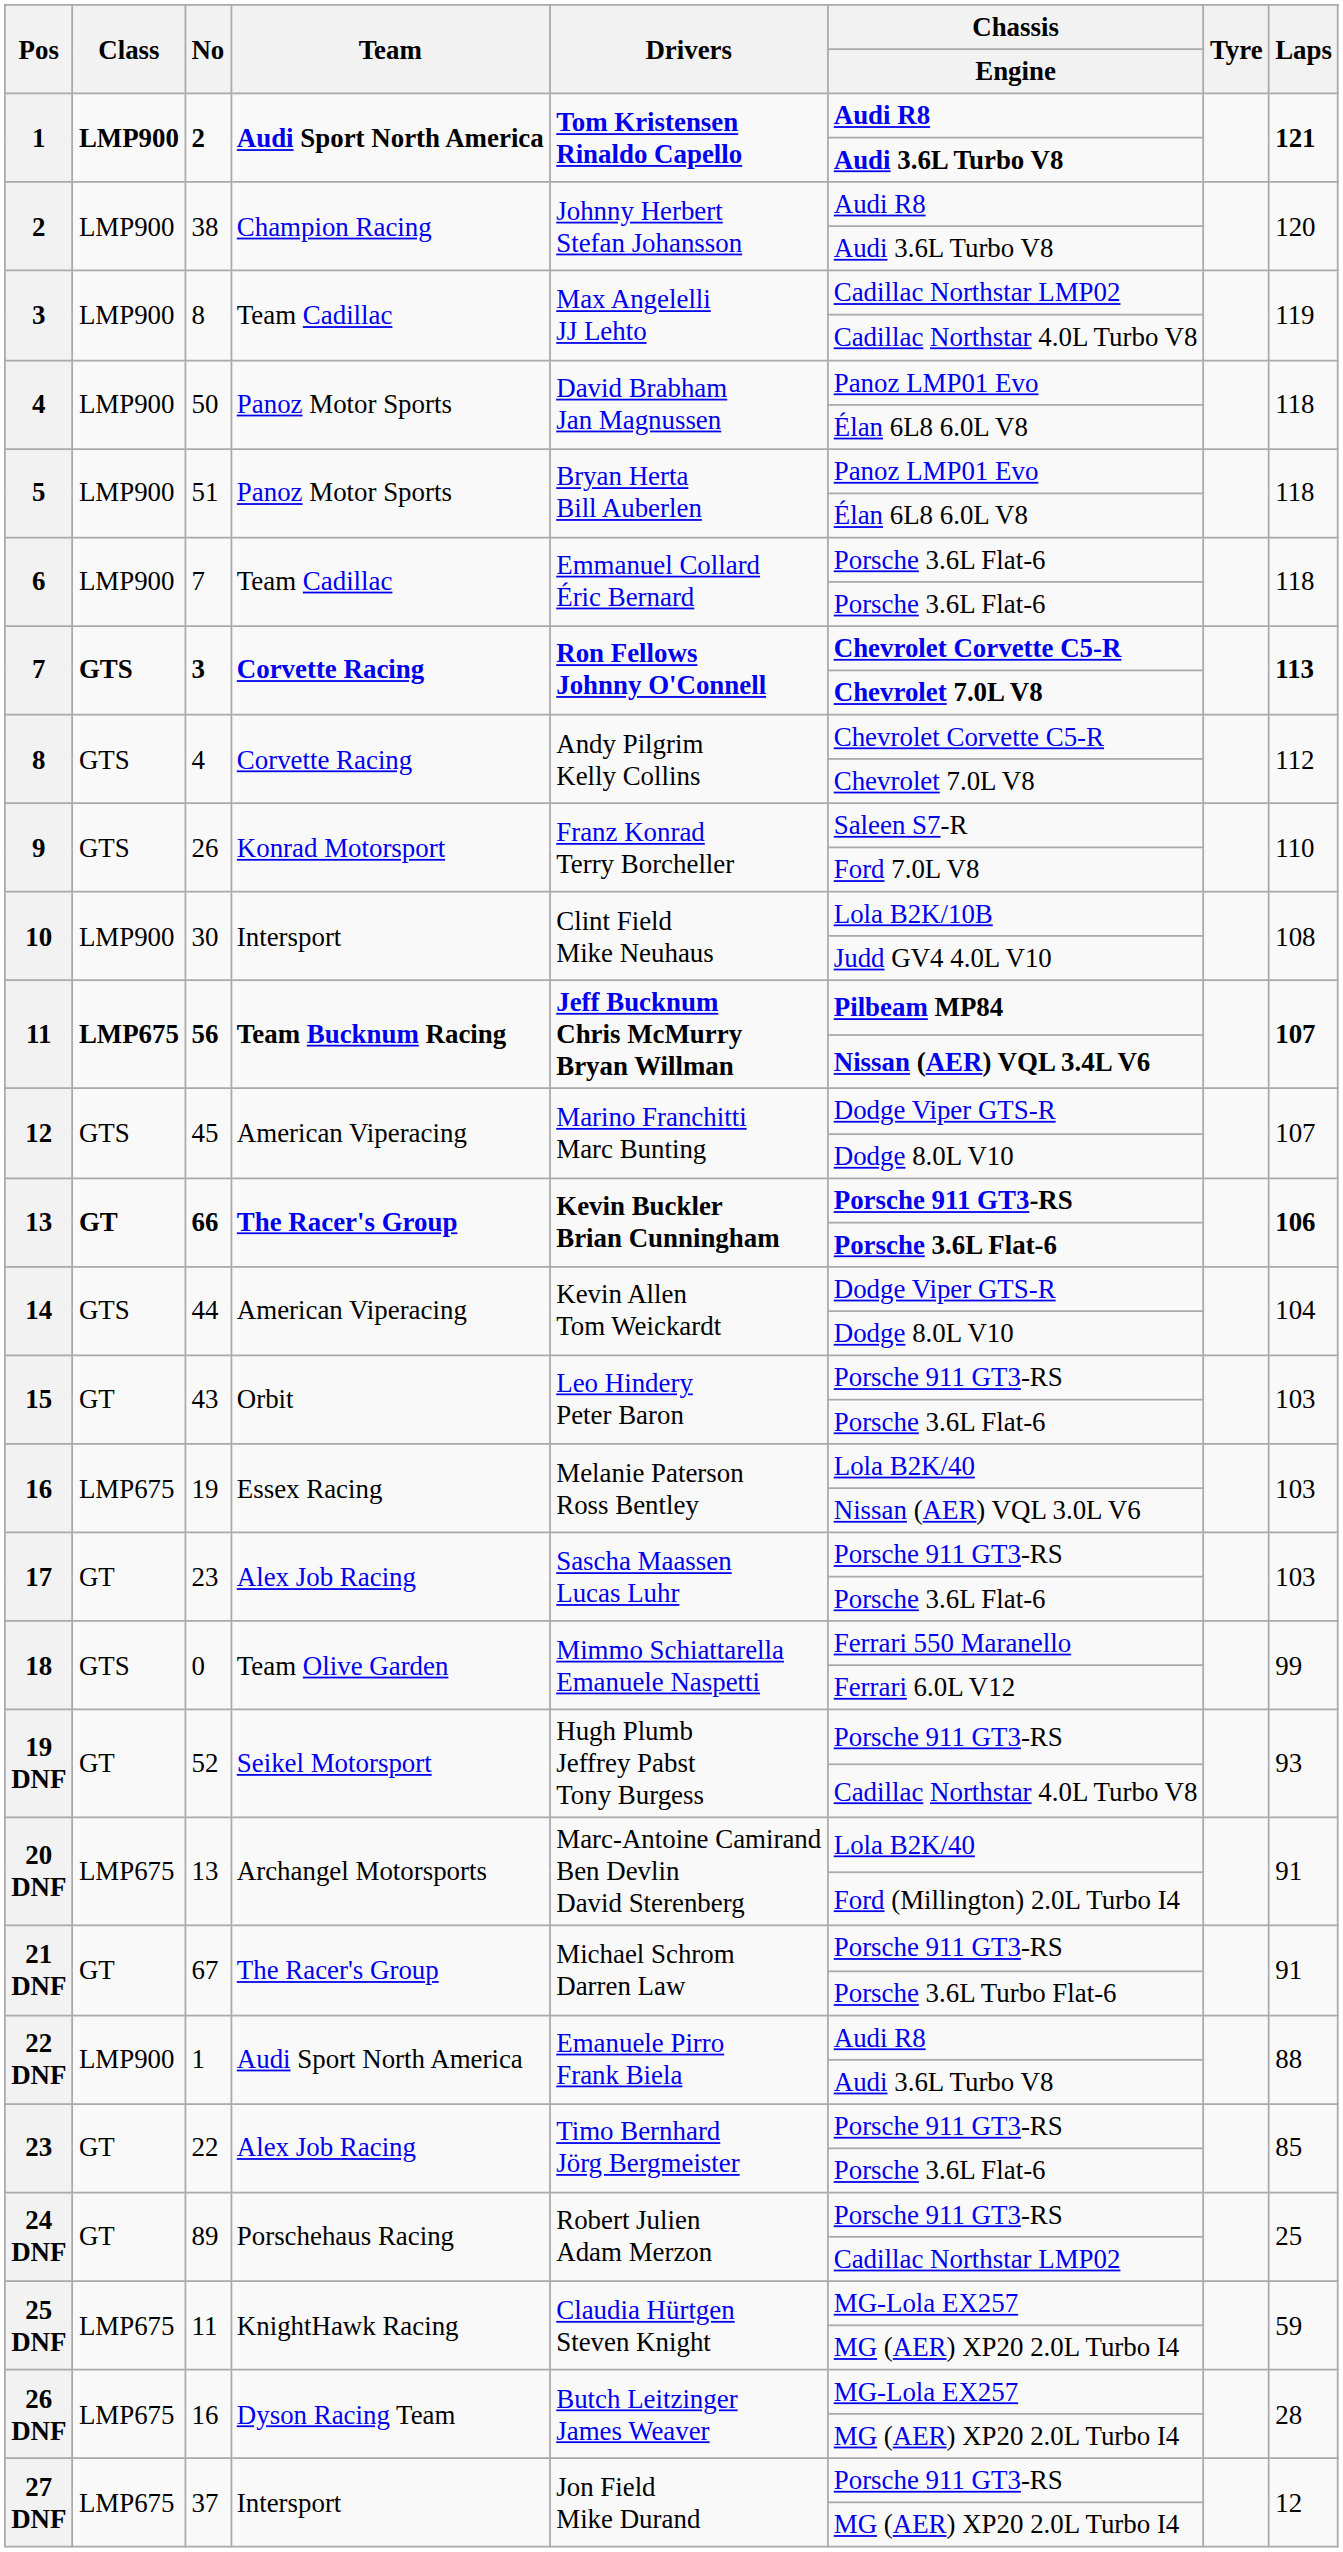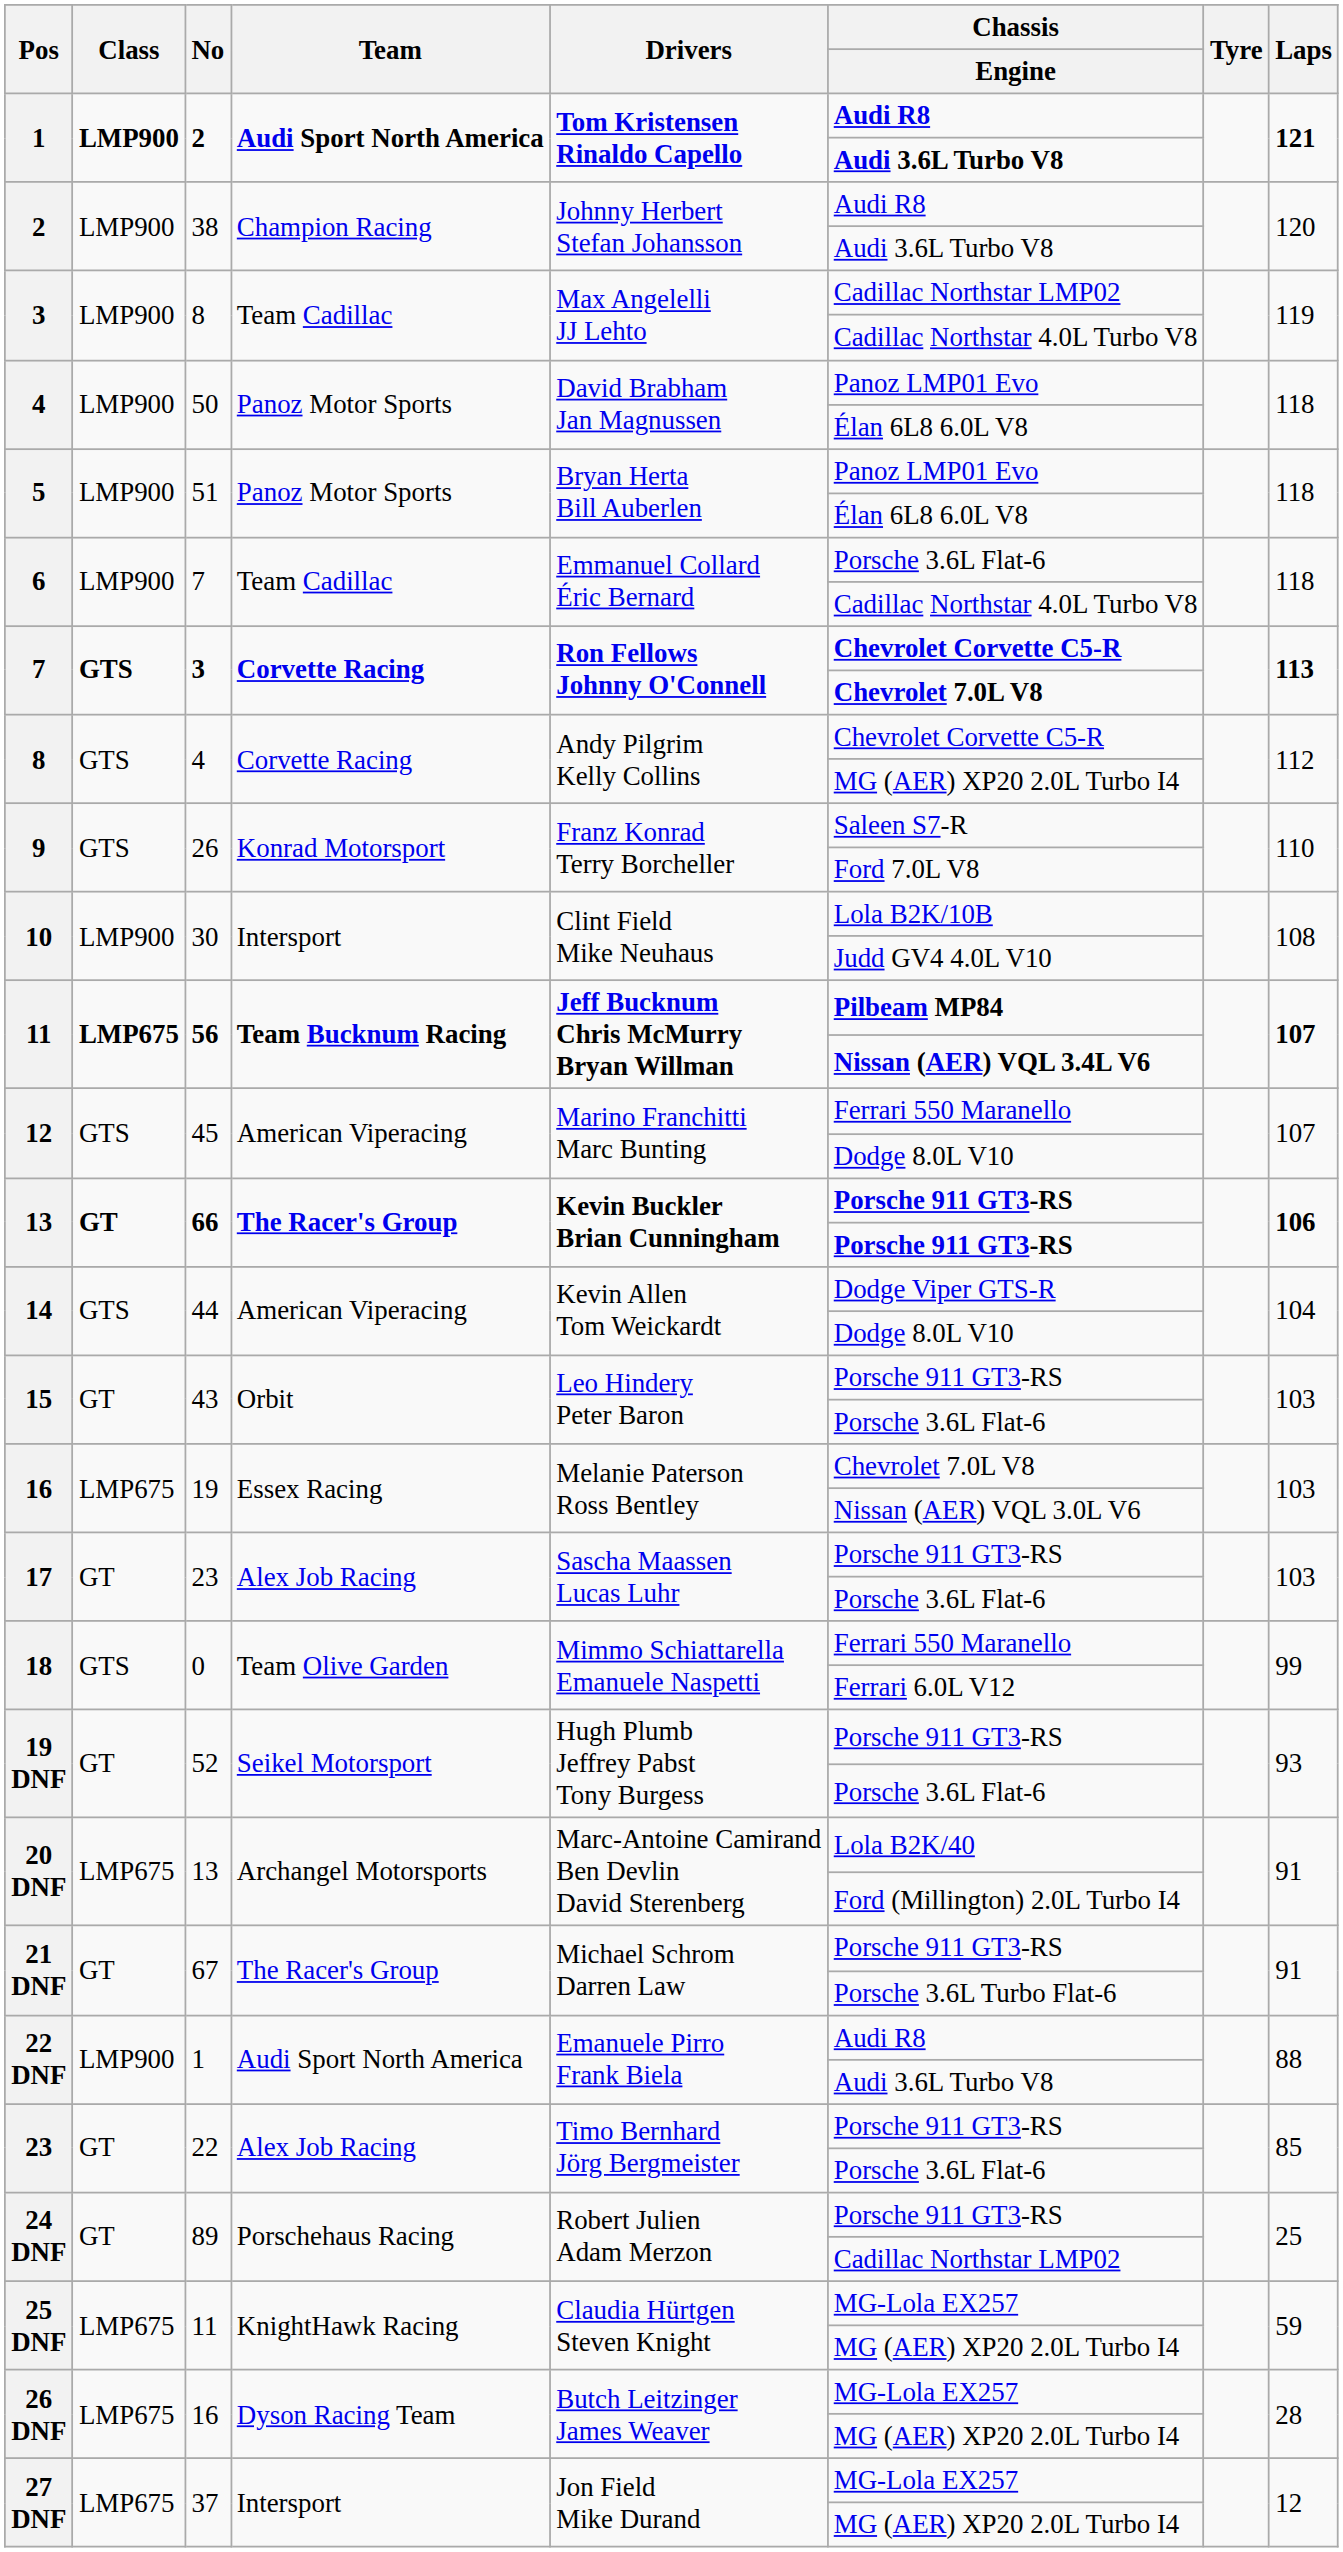(940, 603) Porsche 3.6L Flat-6 -> (1016, 603) Cadillac Northstar 4.0L Turbo V8
(934, 780) Chevrolet 7.0L V8 -> (1007, 780) MG (AER) XP20 2.0L Turbo I4
(945, 1110) Dodge Viper GTS-R -> (952, 1110) Ferrari 550 Maranello
(945, 1243) Porsche 3.6L Flat-6 -> (953, 1243) Porsche 911 GT3-RS
(904, 1465) Lola B2K/40 -> (934, 1465) Chevrolet 7.0L V8
(1016, 1790) Cadillac Northstar 4.0L Turbo V8 -> (940, 1790) Porsche 3.6L Flat-6
(948, 2480) Porsche 911 GT3-RS -> (926, 2480) MG-Lola EX257
